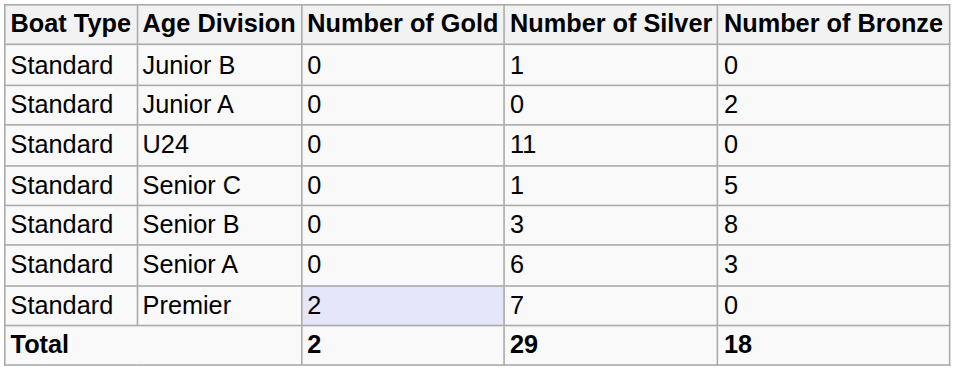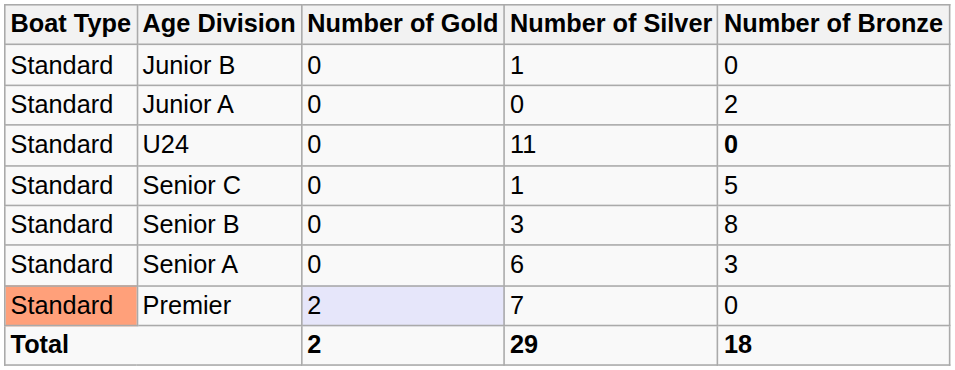(731, 144) normal -> (731, 144) bold
(62, 305) no background -> (62, 305) lightsalmon background
